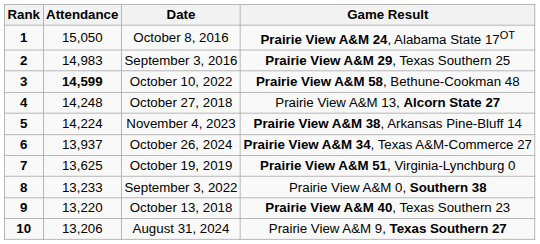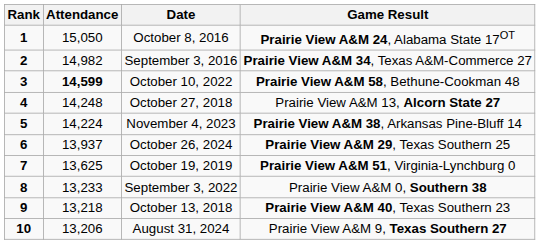(82, 60) 14,983 -> (82, 60) 14,982
(388, 60) Prairie View A&M 29, Texas Southern 25 -> (388, 60) Prairie View A&M 34, Texas A&M-Commerce 27
(388, 144) Prairie View A&M 34, Texas A&M-Commerce 27 -> (388, 144) Prairie View A&M 29, Texas Southern 25
(82, 208) 13,220 -> (82, 208) 13,218
